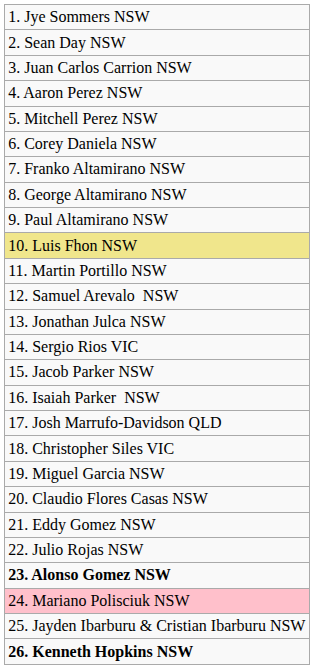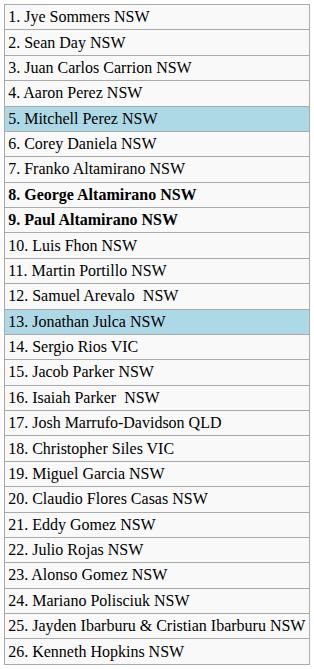(83, 118) no background -> (83, 118) lightblue background
(97, 194) normal -> (102, 194) bold
(88, 220) normal -> (93, 220) bold
(73, 245) khaki background -> (73, 245) no background
(87, 321) no background -> (87, 321) lightblue background
(90, 575) bold -> (88, 575) normal
(99, 600) pink background -> (99, 600) no background
(101, 651) bold -> (96, 651) normal
